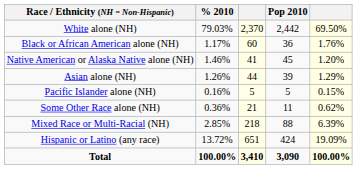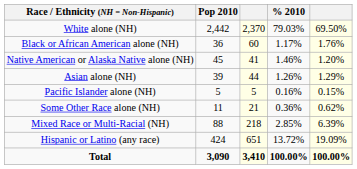columns swapped: (288, 12) <-> (217, 12)
